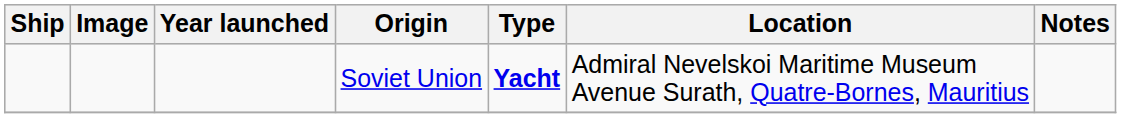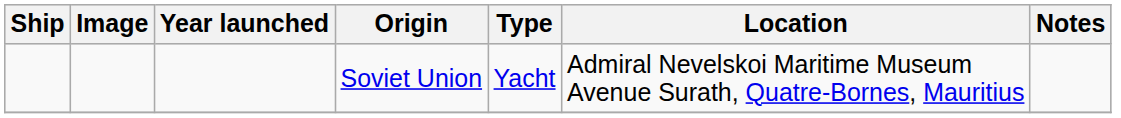(527, 77) bold -> (525, 77) normal
